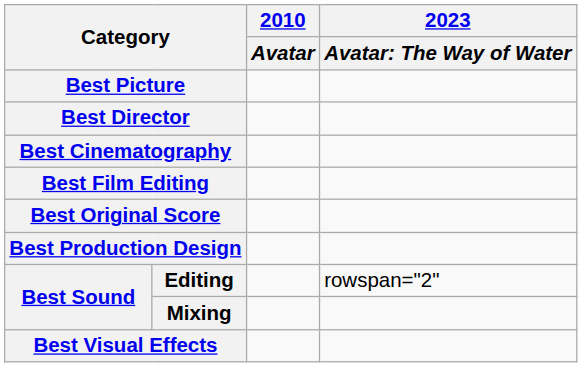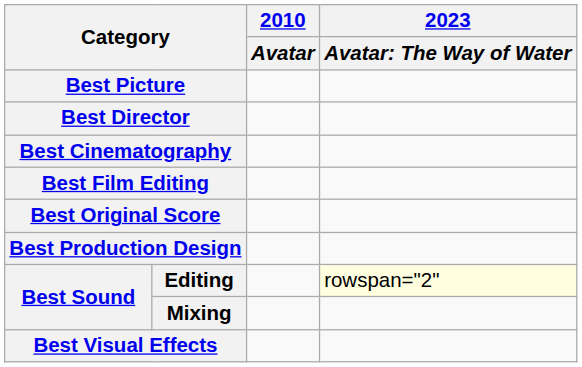(382, 280) no background -> (382, 280) lightyellow background
